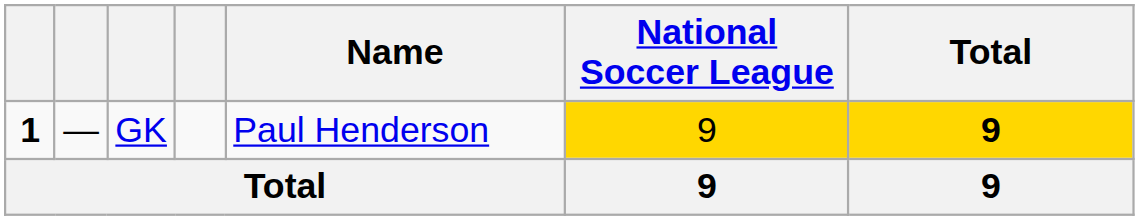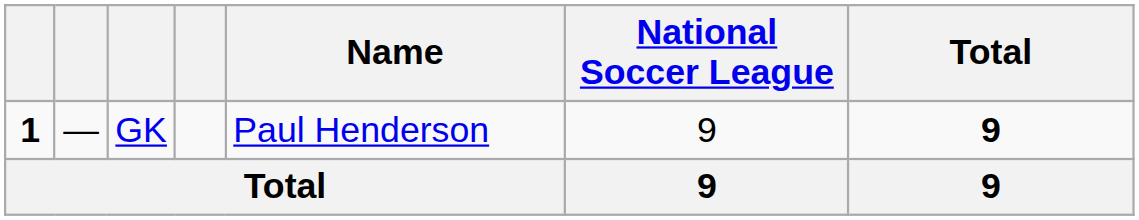(707, 129) gold background -> (707, 129) no background
(991, 129) gold background -> (991, 129) no background
